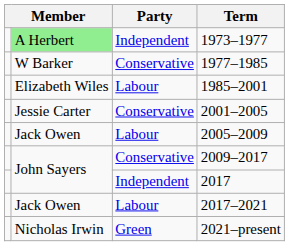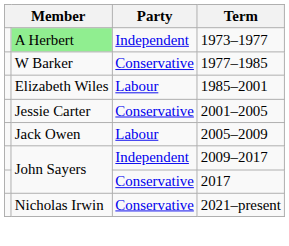(155, 157) Conservative -> (152, 157) Independent
(152, 181) Independent -> (155, 181) Conservative
- row: (234, 205)
(134, 228) Green -> (155, 205) Conservative
